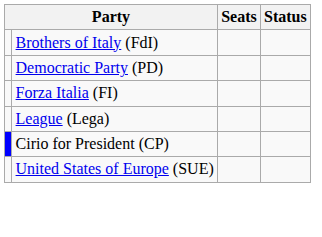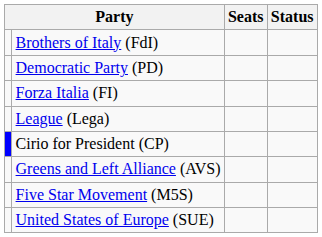+ row: (118, 169)
+ row: (104, 194)
